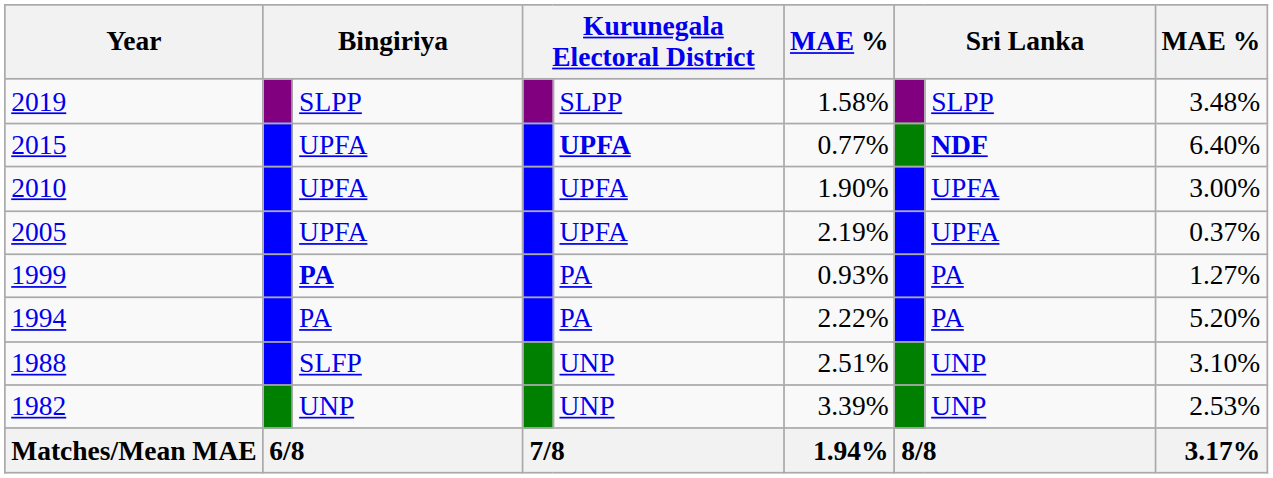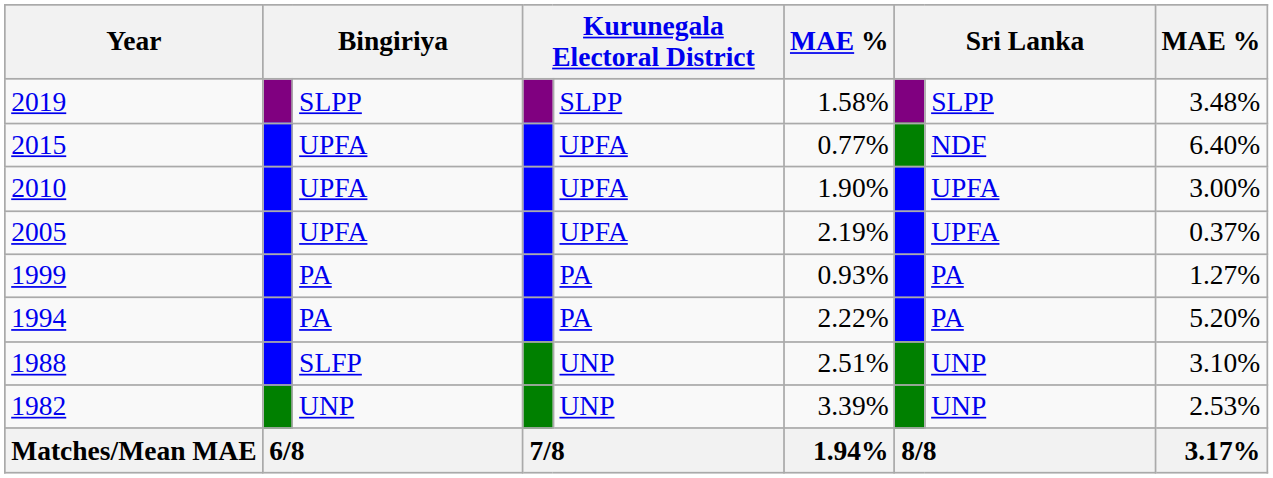(595, 144) bold -> (594, 144) normal
(959, 144) bold -> (959, 144) normal
(316, 275) bold -> (315, 275) normal
